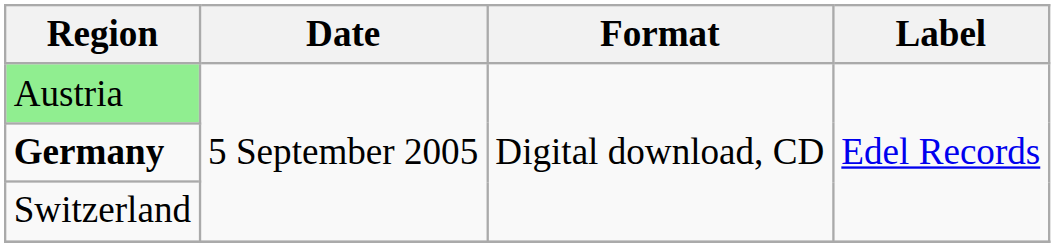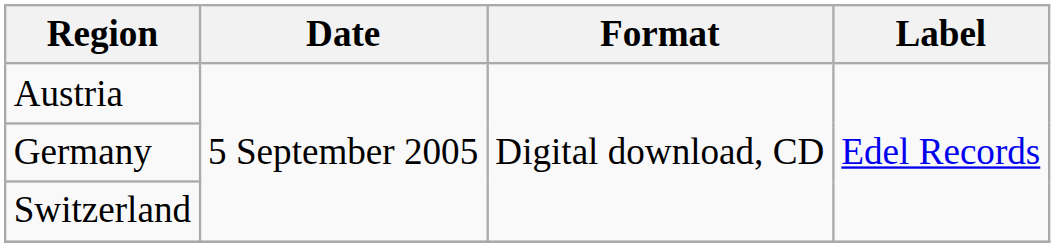(68, 92) lightgreen background -> (68, 92) no background
(89, 151) bold -> (83, 151) normal
